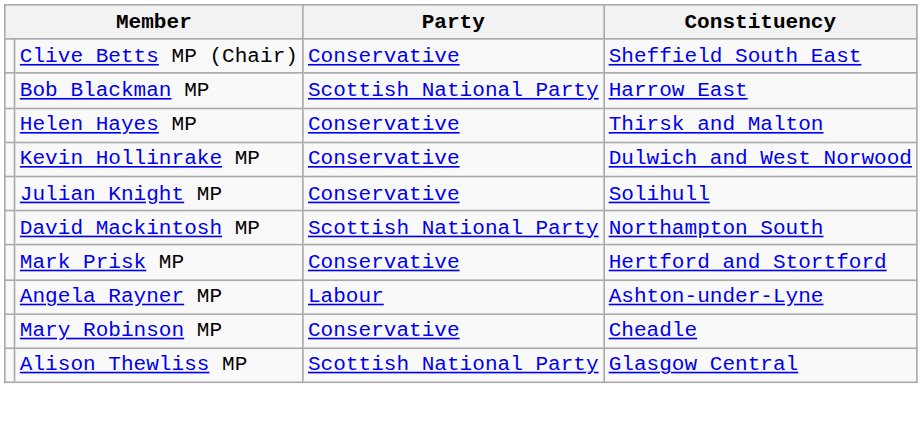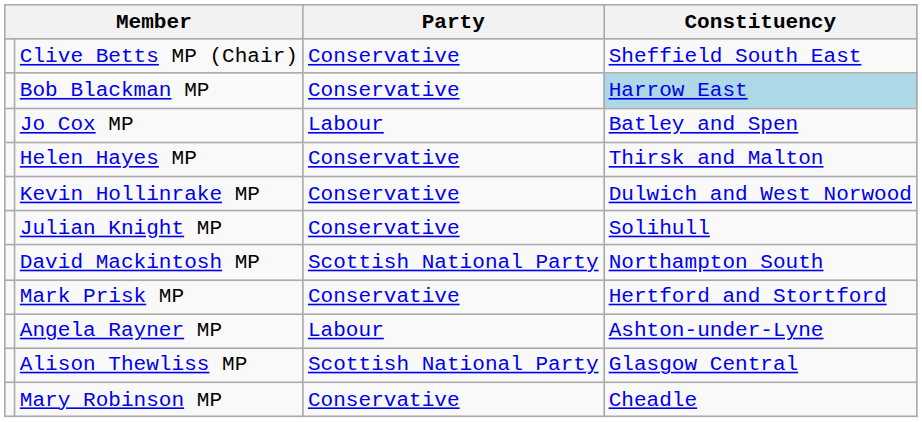(453, 91) Scottish National Party -> (384, 91) Conservative
(678, 91) no background -> (678, 91) lightblue background
+ row: (77, 125)
rows swapped: (121, 331) <-> (134, 365)
